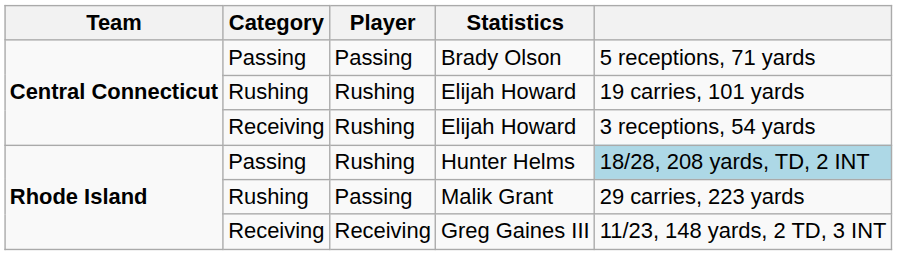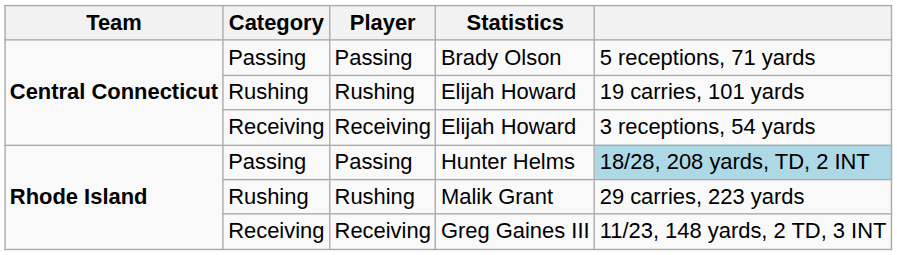(375, 127) Rushing -> (383, 127) Receiving
(375, 161) Rushing -> (374, 161) Passing
(374, 196) Passing -> (375, 196) Rushing
